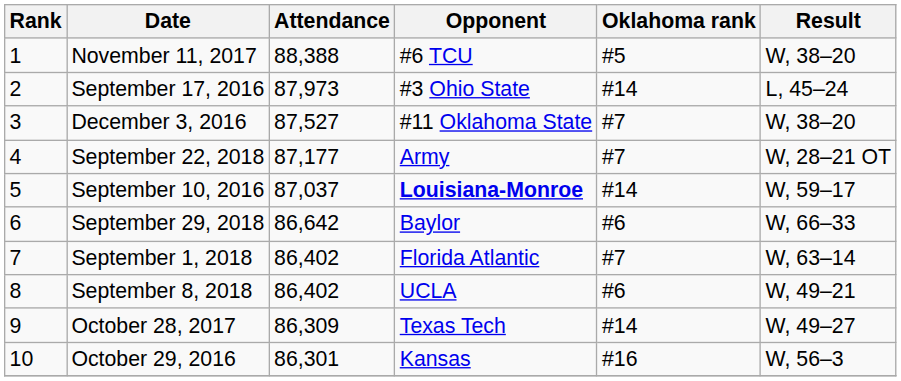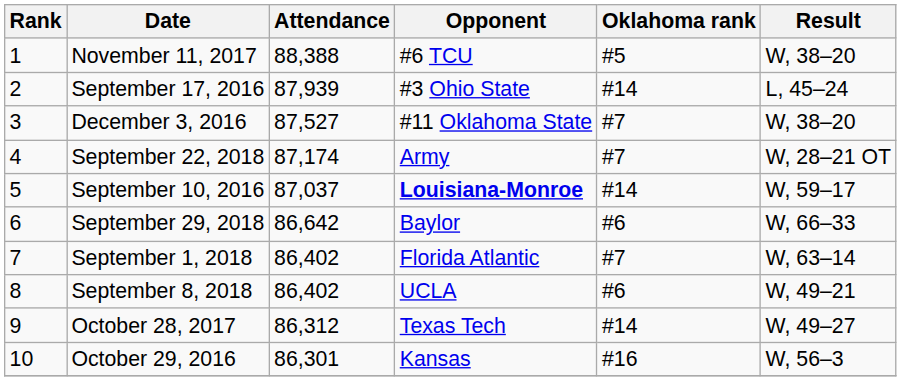(307, 88) 87,973 -> (307, 88) 87,939
(307, 156) 87,177 -> (307, 156) 87,174
(307, 325) 86,309 -> (307, 325) 86,312
